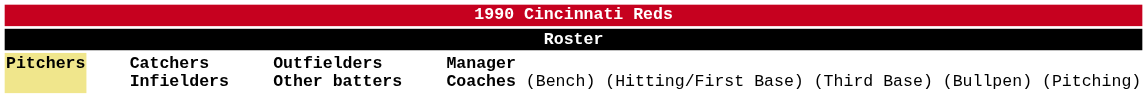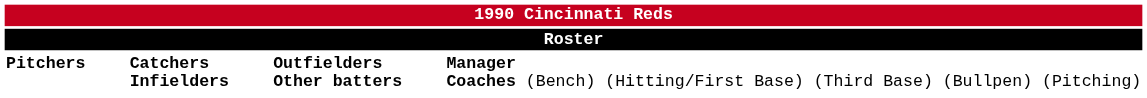(46, 64) khaki background -> (46, 64) no background
